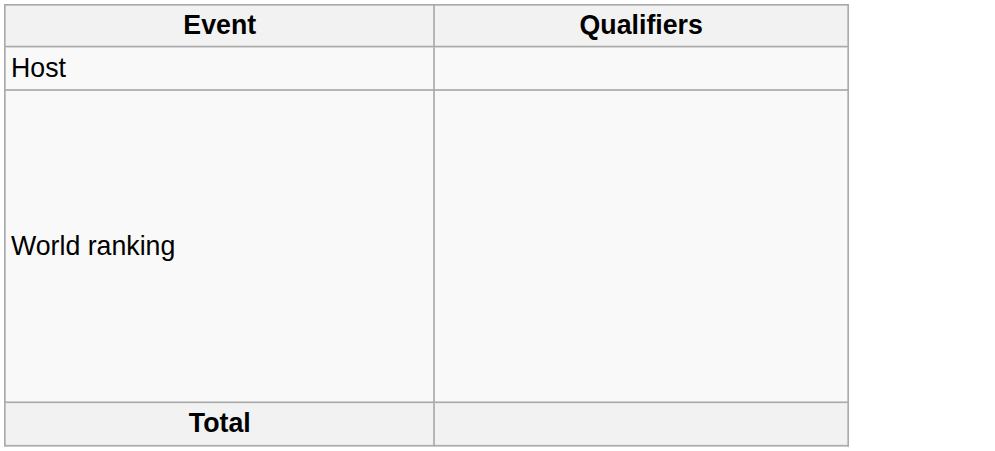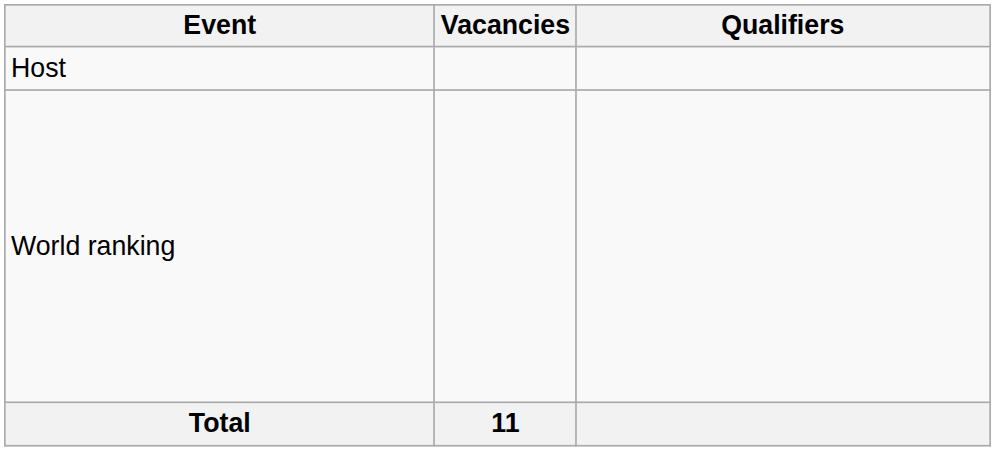+ column: (505, 25)
